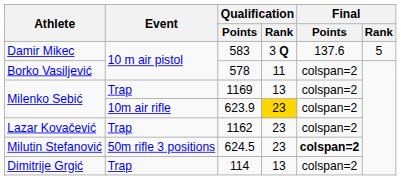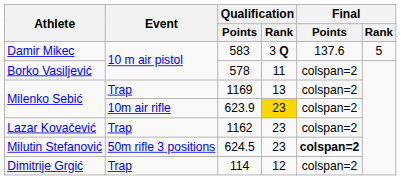(279, 166) 13 -> (279, 166) 12
